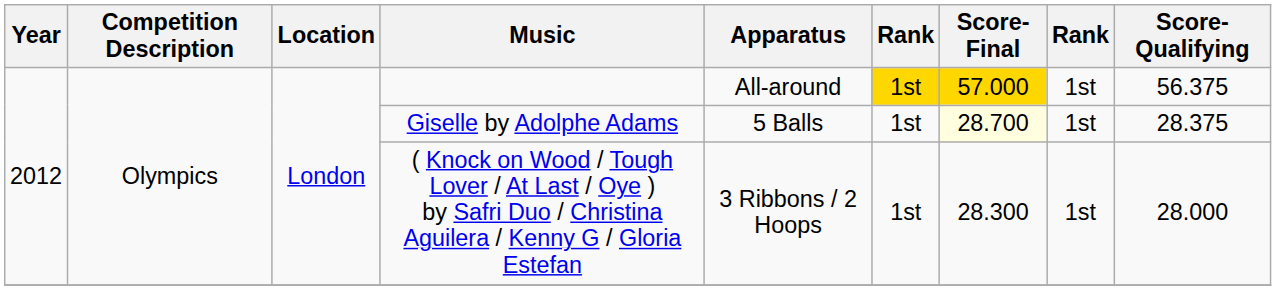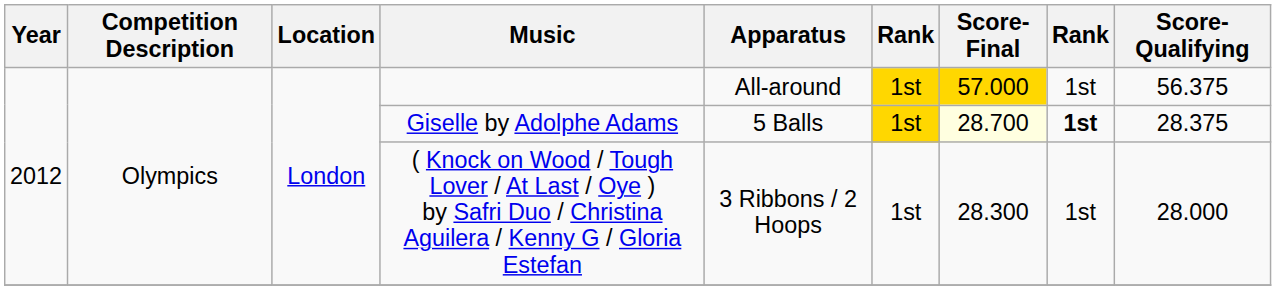(906, 123) no background -> (906, 123) gold background
(1080, 123) normal -> (1080, 123) bold
